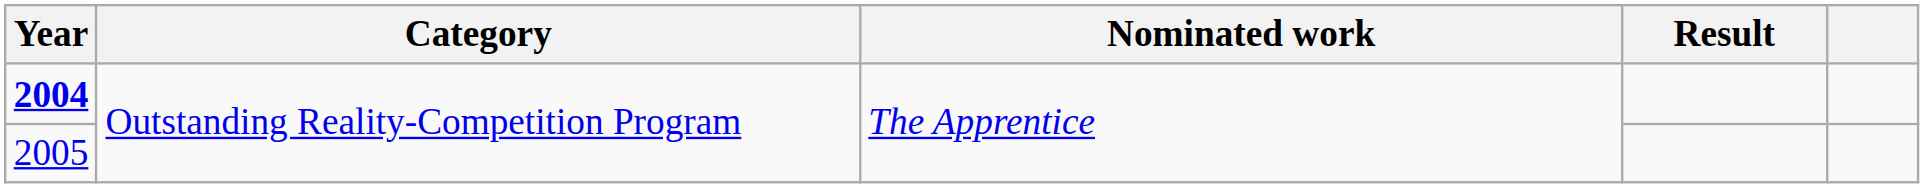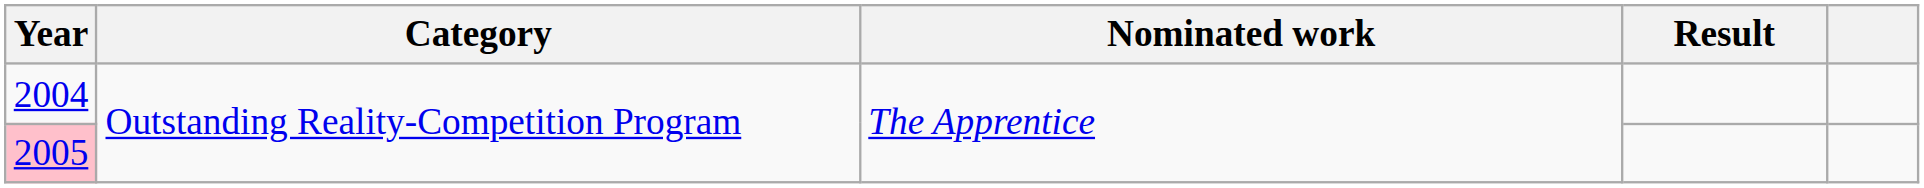(51, 93) bold -> (51, 93) normal
(51, 152) no background -> (51, 152) pink background
